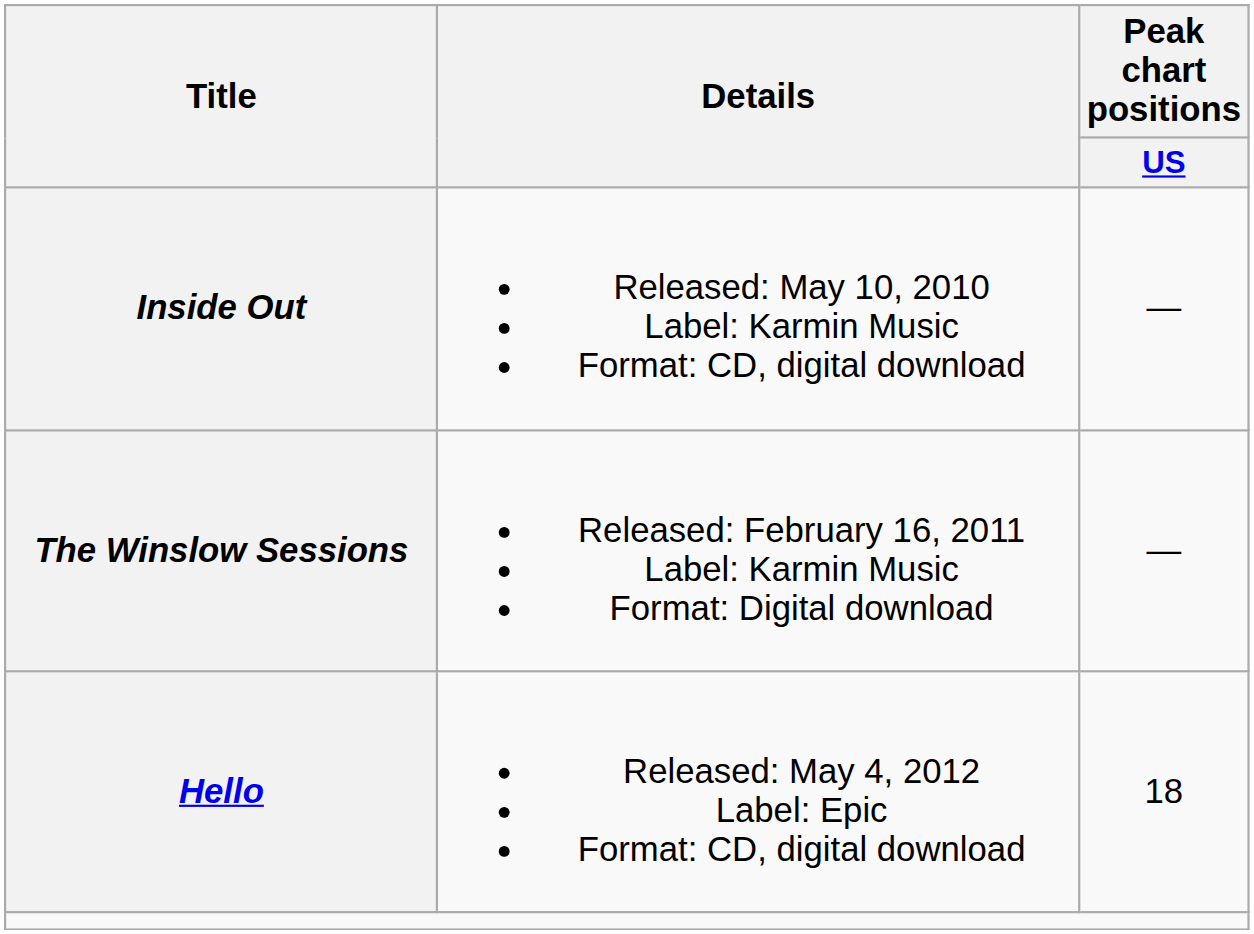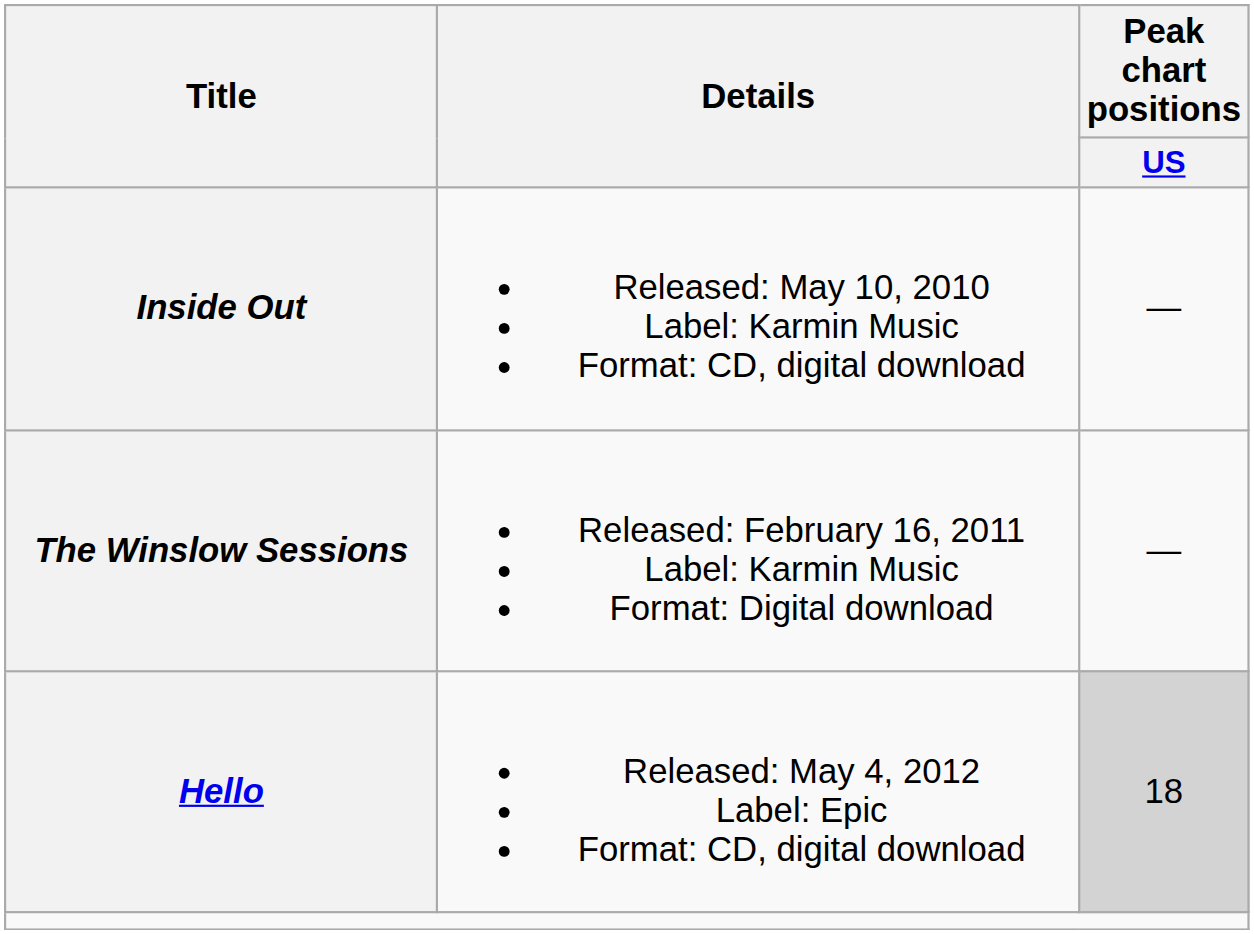(1164, 791) no background -> (1164, 791) lightgrey background
